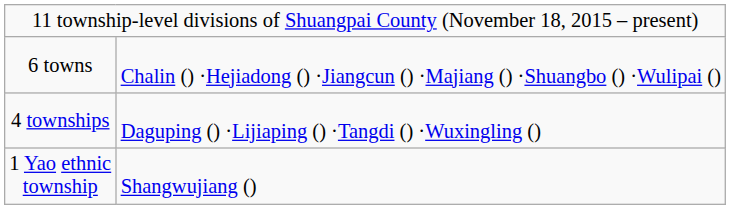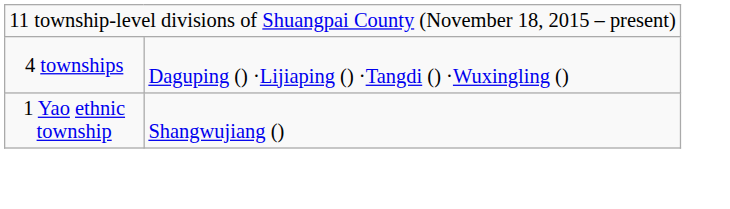- row: (60, 64)
